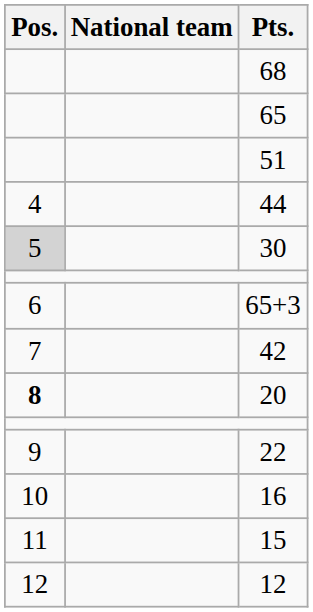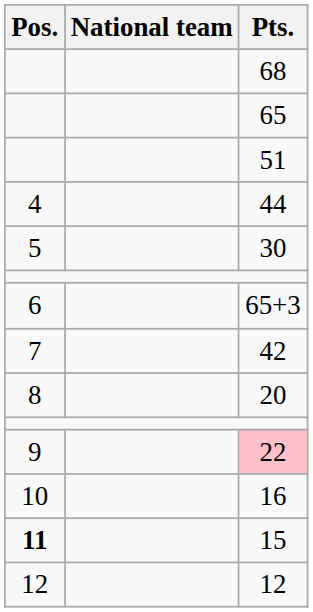(35, 248) lightgrey background -> (35, 248) no background
(35, 394) bold -> (35, 394) normal
(273, 451) no background -> (273, 451) pink background
(35, 539) normal -> (35, 539) bold
